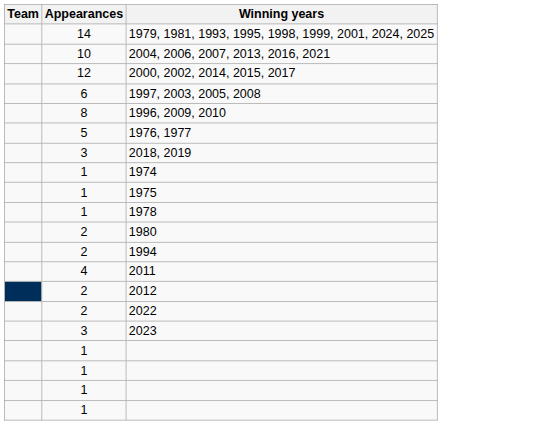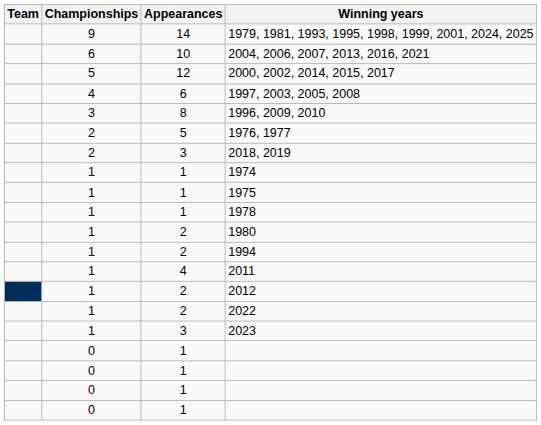+ column: (92, 14)
